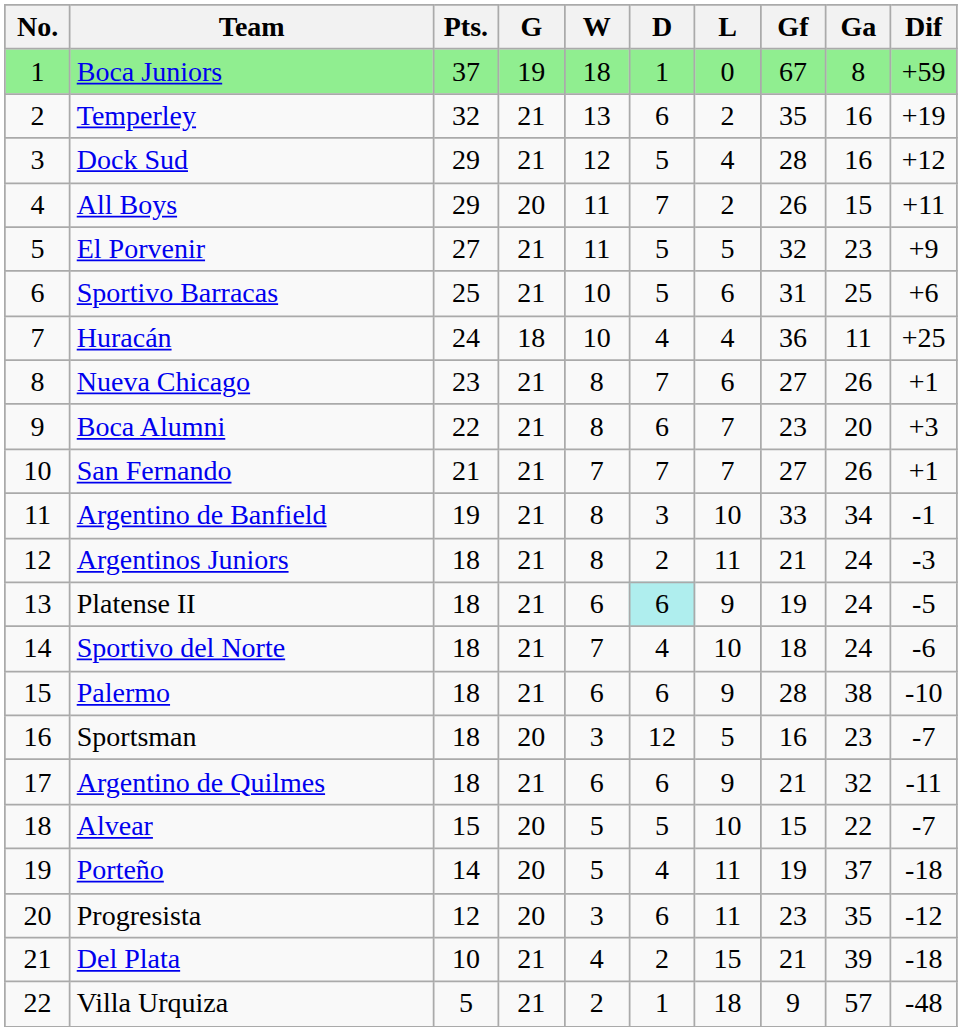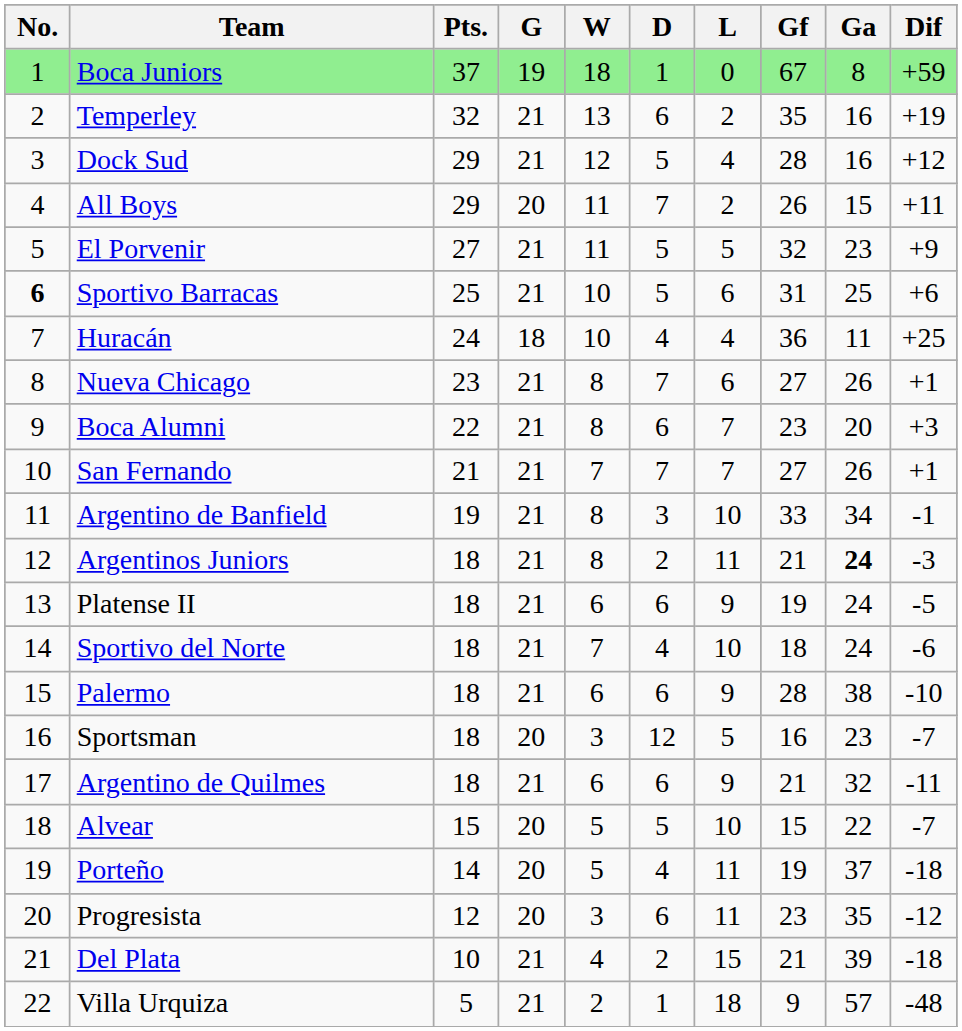(38, 293) normal -> (38, 293) bold
(858, 559) normal -> (858, 559) bold
(662, 603) paleturquoise background -> (662, 603) no background
